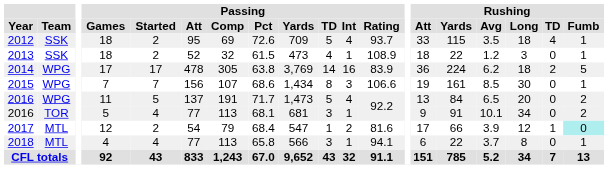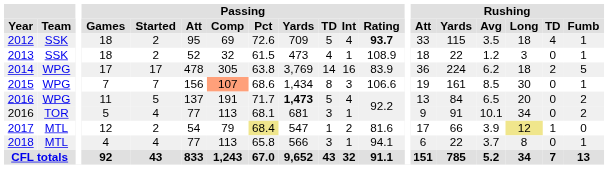(382, 40) normal -> (382, 40) bold
(228, 84) no background -> (228, 84) lightsalmon background
(298, 99) normal -> (298, 99) bold
(263, 128) no background -> (263, 128) khaki background
(524, 128) no background -> (524, 128) khaki background
(583, 128) paleturquoise background -> (583, 128) no background
